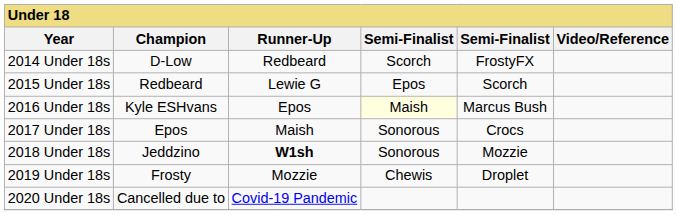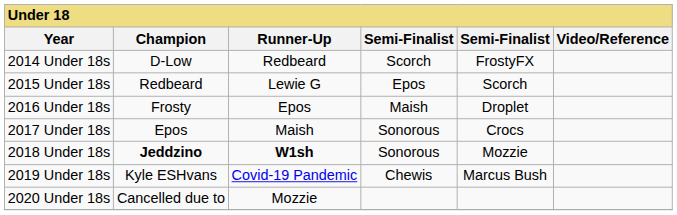(171, 107) Kyle ESHvans -> (171, 107) Frosty
(409, 107) lightyellow background -> (409, 107) no background
(505, 107) Marcus Bush -> (505, 107) Droplet
(171, 152) normal -> (171, 152) bold
(171, 175) Frosty -> (171, 175) Kyle ESHvans
(294, 175) Mozzie -> (294, 175) Covid-19 Pandemic
(505, 175) Droplet -> (505, 175) Marcus Bush
(294, 198) Covid-19 Pandemic -> (294, 198) Mozzie
